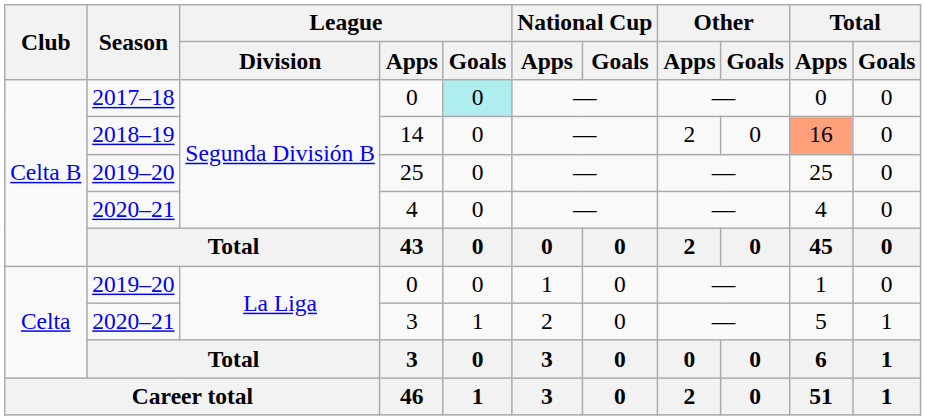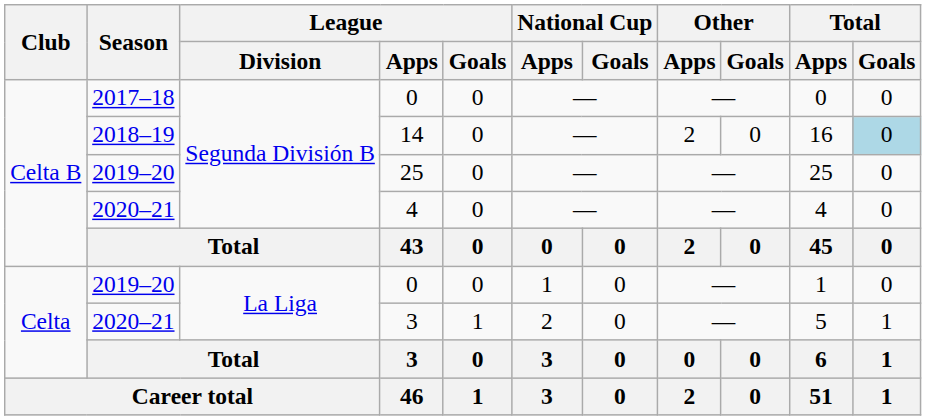(478, 97) paleturquoise background -> (478, 97) no background
(821, 135) lightsalmon background -> (821, 135) no background
(887, 135) no background -> (887, 135) lightblue background
